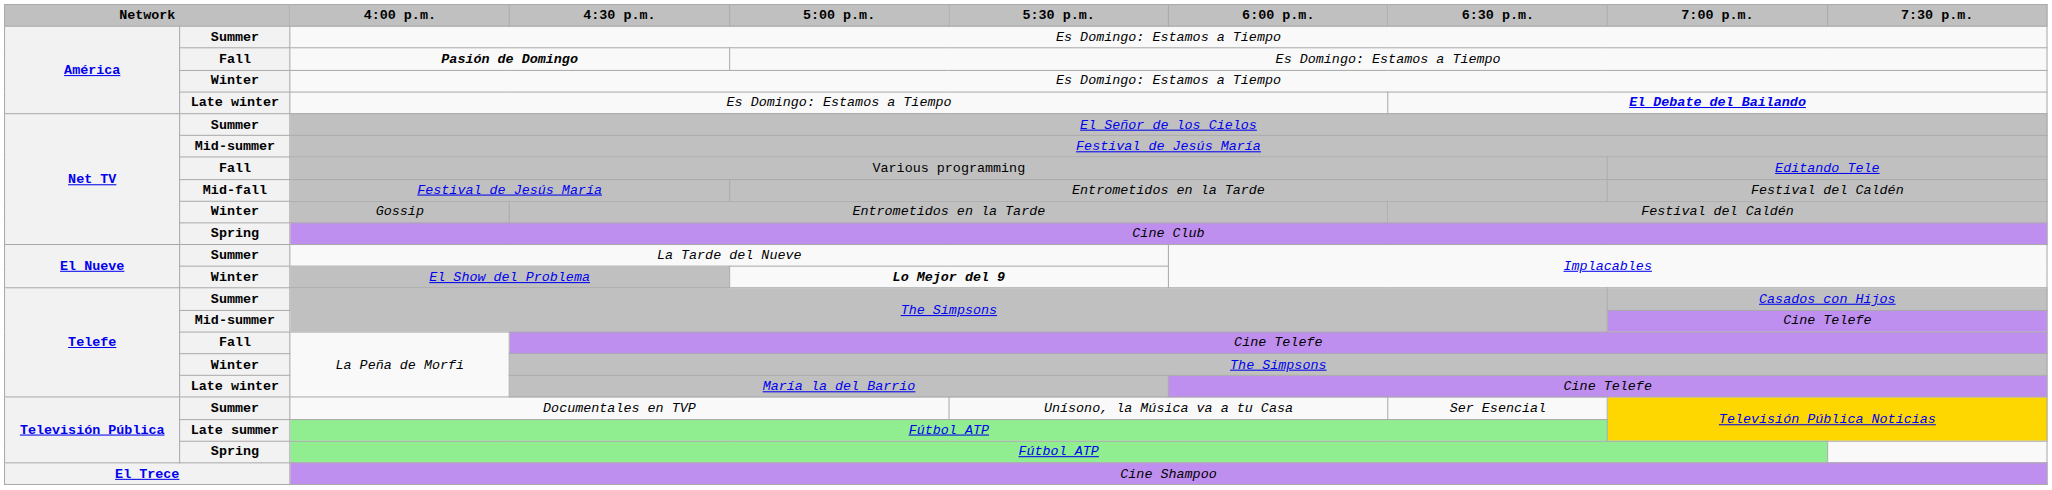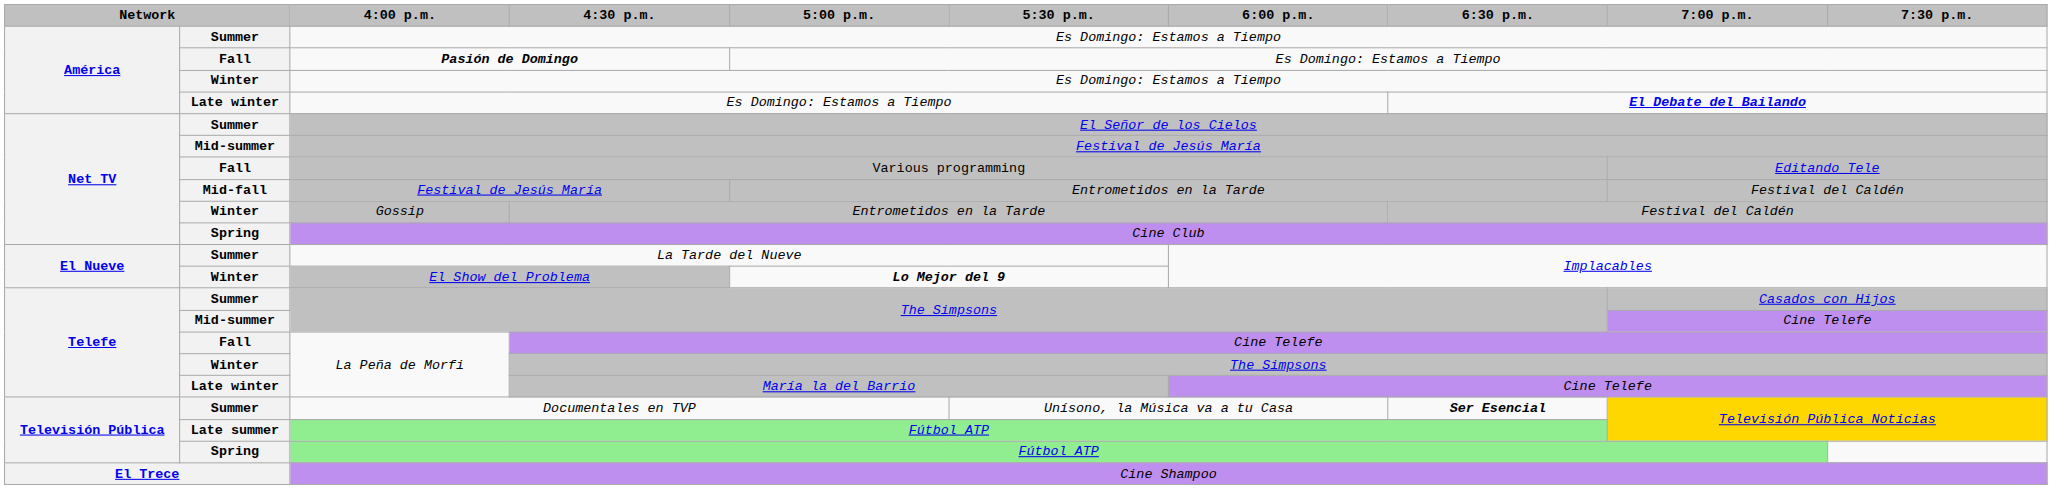(1498, 408) normal -> (1498, 408) bold
